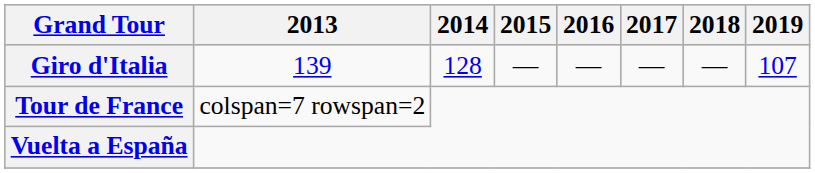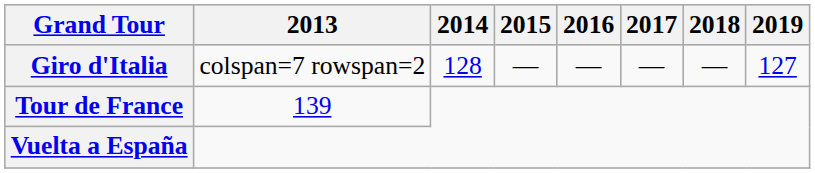(312, 65) 139 -> (312, 65) colspan=7 rowspan=2
(778, 65) 107 -> (778, 65) 127
(312, 106) colspan=7 rowspan=2 -> (312, 106) 139
